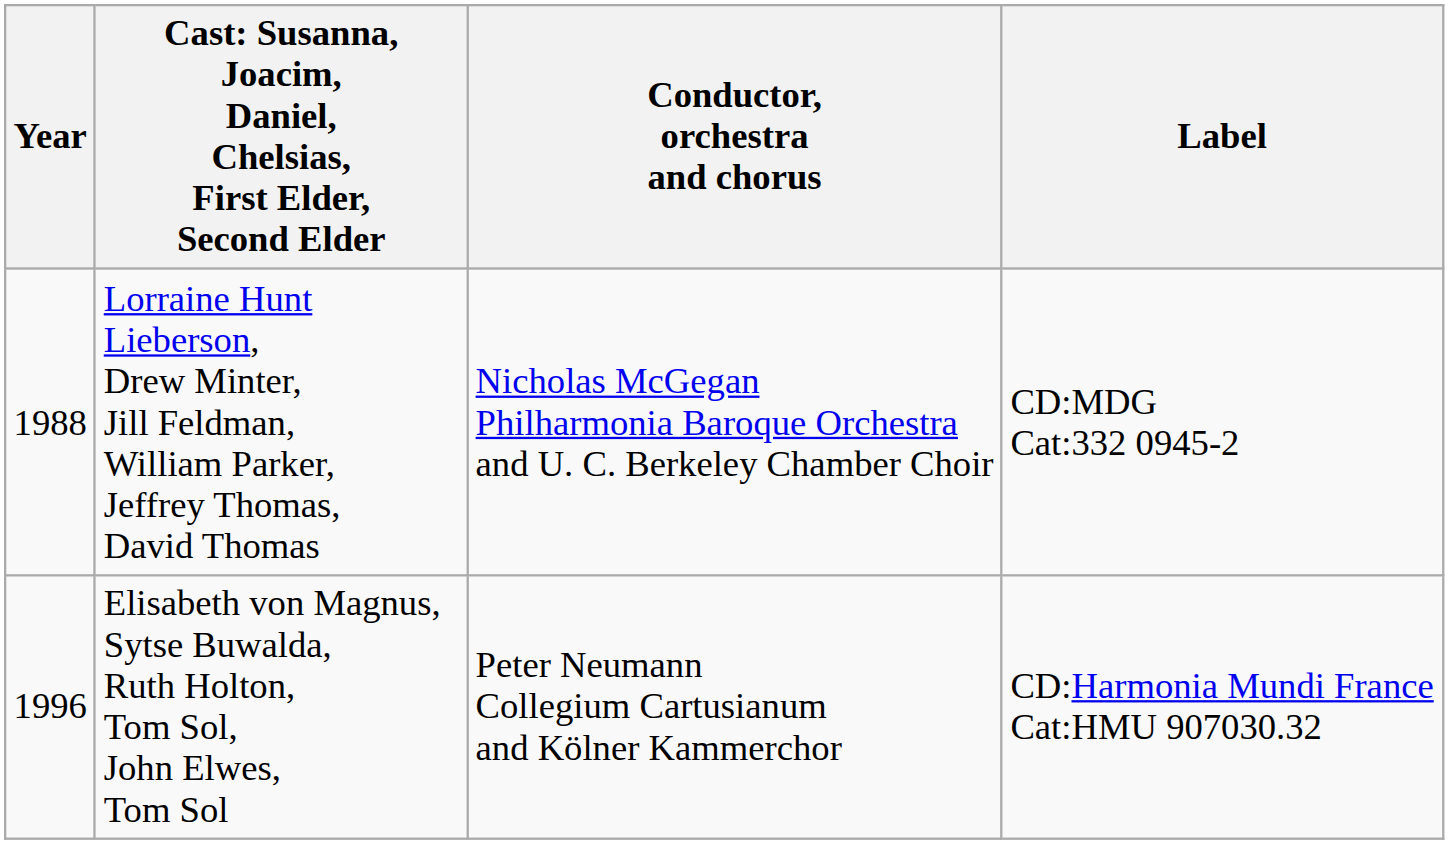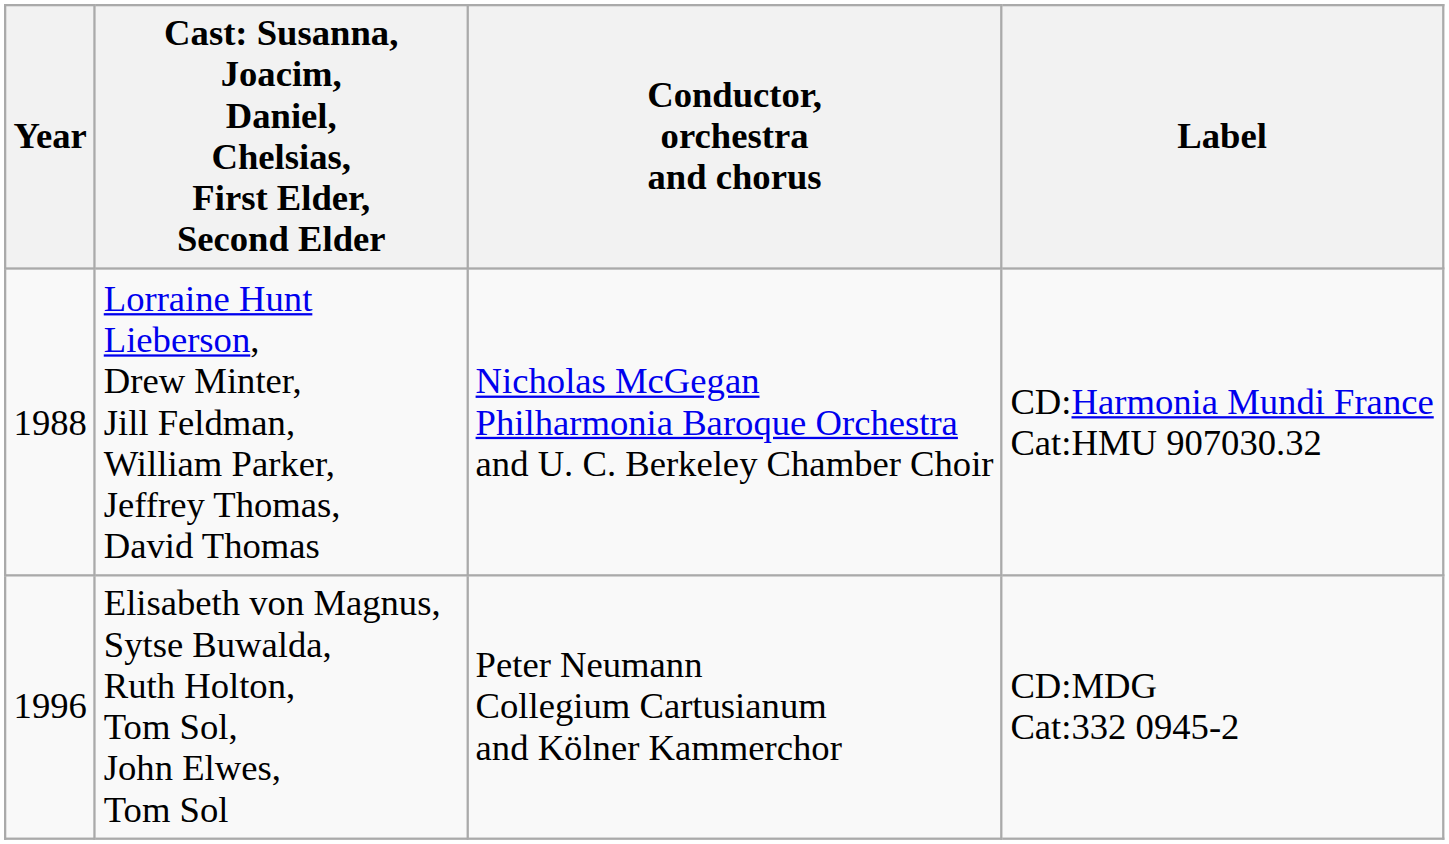(1125, 421) CD:MDG Cat:332 0945-2 -> (1222, 421) CD:Harmonia Mundi France Cat:HMU 907030.32
(1222, 706) CD:Harmonia Mundi France Cat:HMU 907030.32 -> (1125, 706) CD:MDG Cat:332 0945-2
